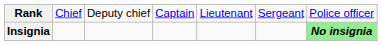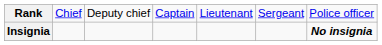(342, 31) lightgreen background -> (342, 31) no background
